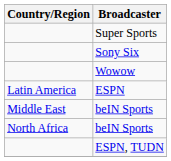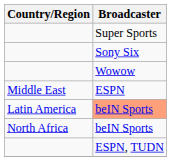(42, 90) Latin America -> (36, 90) Middle East
(36, 109) Middle East -> (42, 109) Latin America
(124, 109) no background -> (124, 109) lightsalmon background
